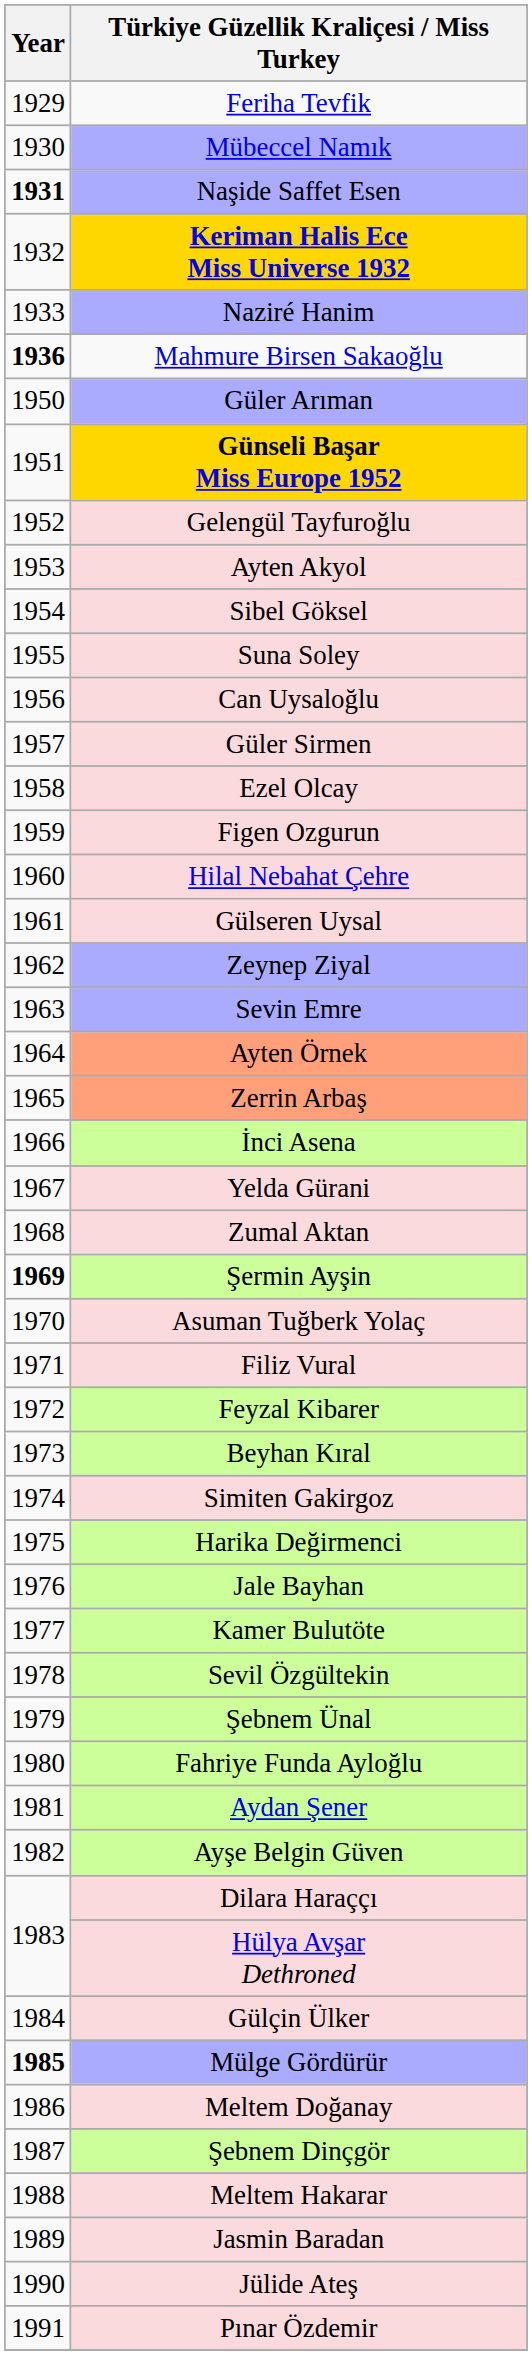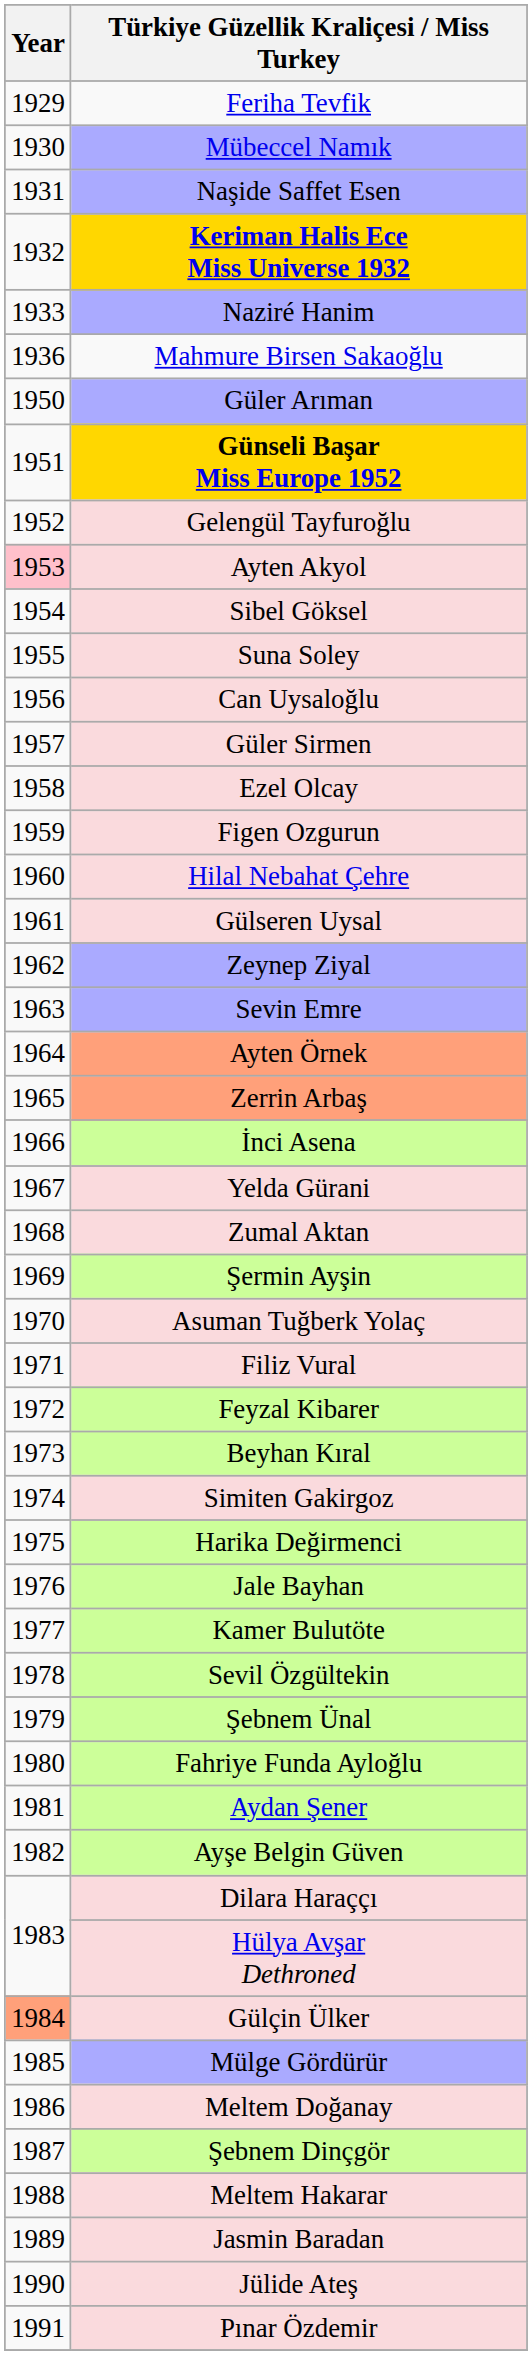(38, 191) bold -> (38, 191) normal
(38, 356) bold -> (38, 356) normal
(38, 566) no background -> (38, 566) pink background
(38, 1275) bold -> (38, 1275) normal
(38, 2017) no background -> (38, 2017) lightsalmon background
(38, 2061) bold -> (38, 2061) normal
